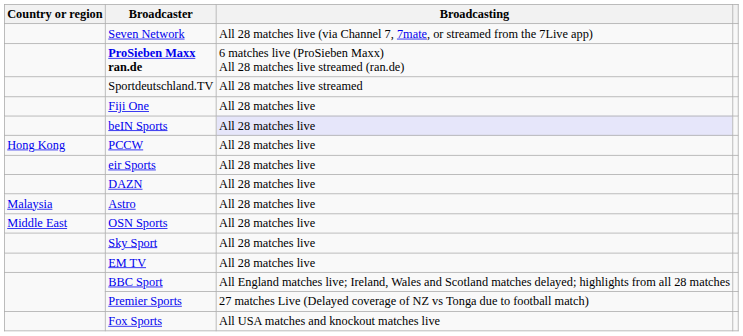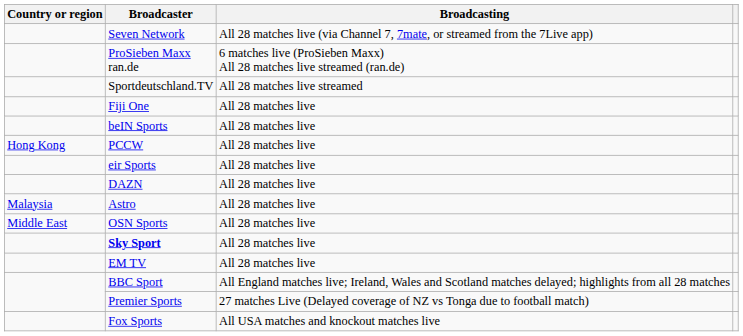(152, 60) bold -> (150, 60) normal
(267, 125) lavender background -> (267, 125) no background
(133, 243) normal -> (134, 243) bold
